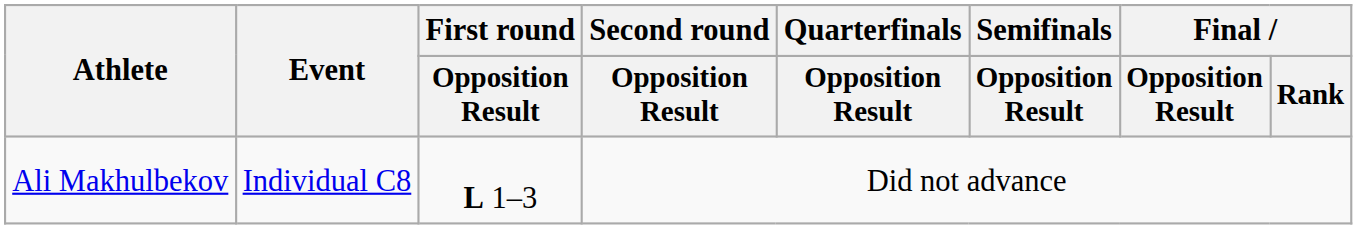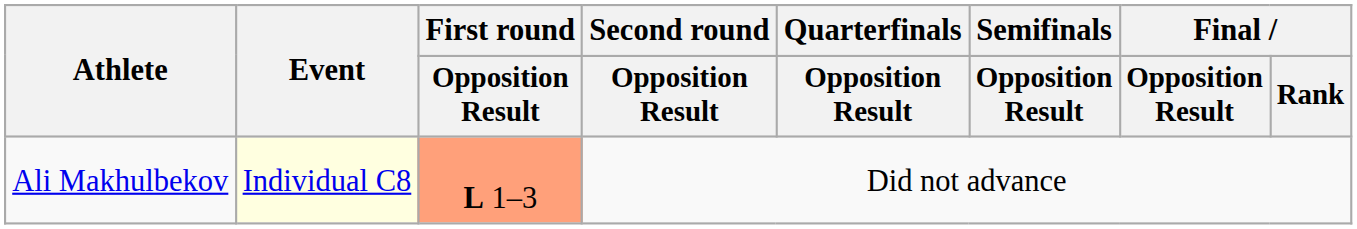(327, 179) no background -> (327, 179) lightyellow background
(500, 198) no background -> (500, 198) lightsalmon background
